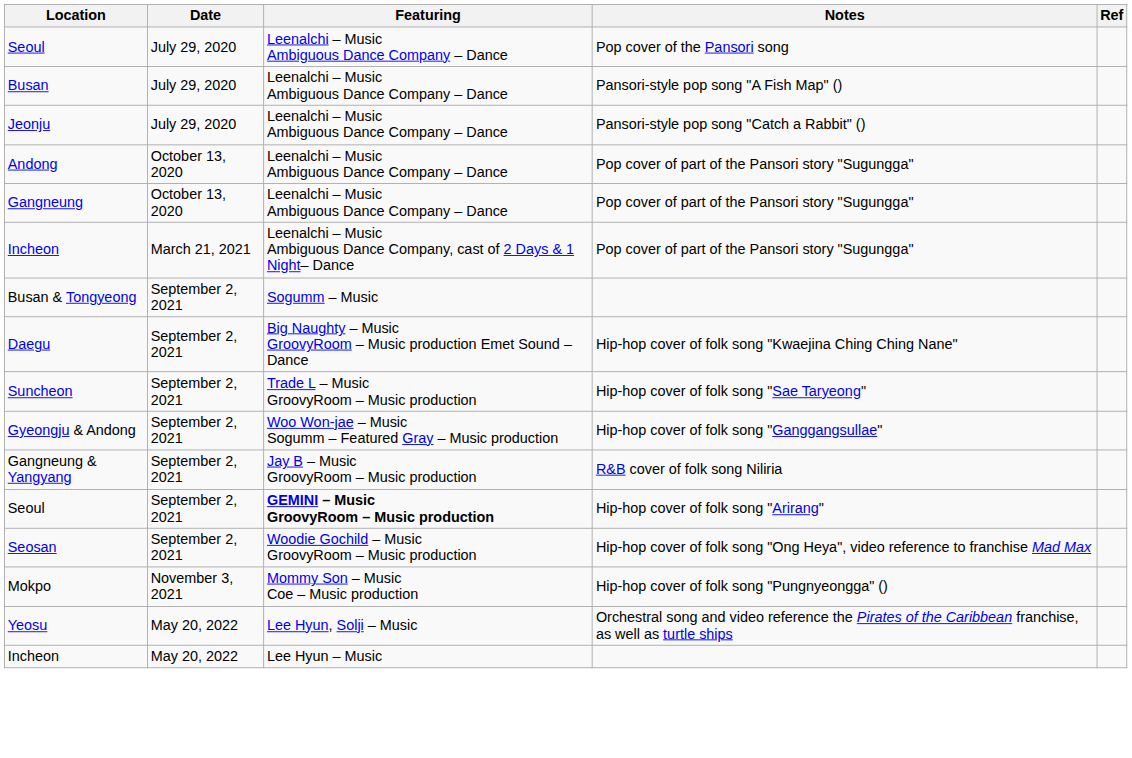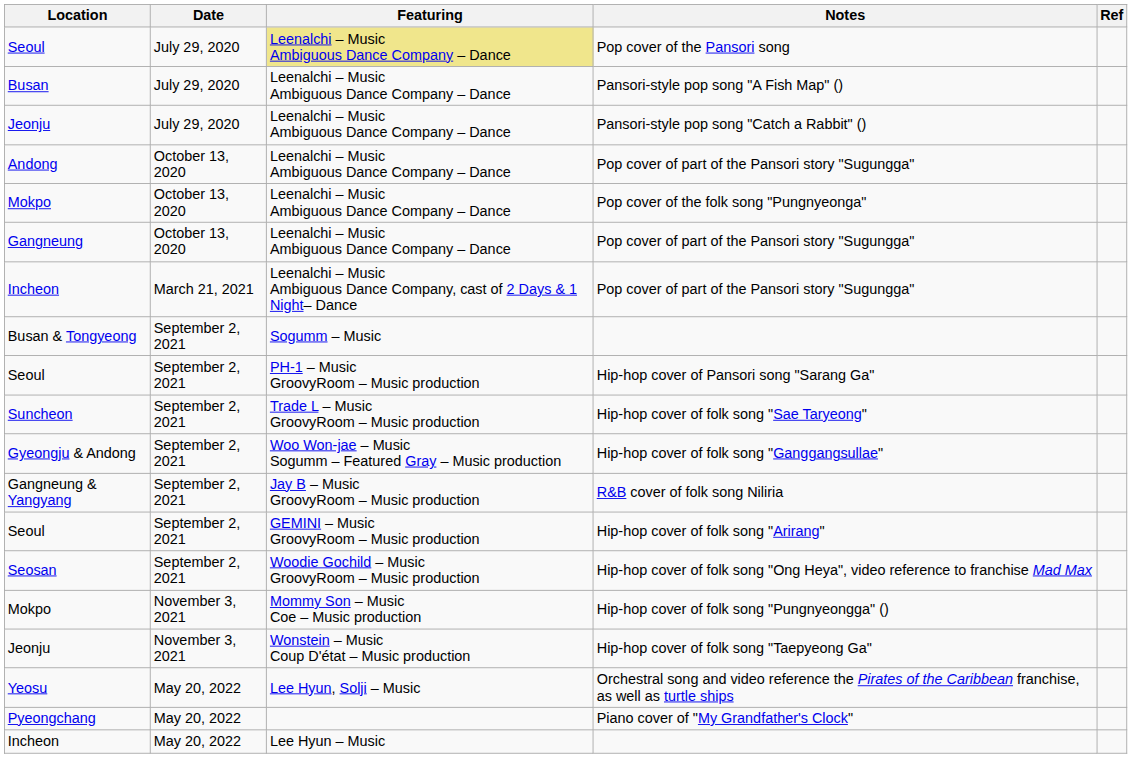(387, 46) no background -> (390, 46) khaki background
+ row: (29, 203)
- row: (29, 344)
+ row: (26, 375)
(381, 508) bold -> (375, 531) normal
+ row: (29, 648)
+ row: (52, 718)
